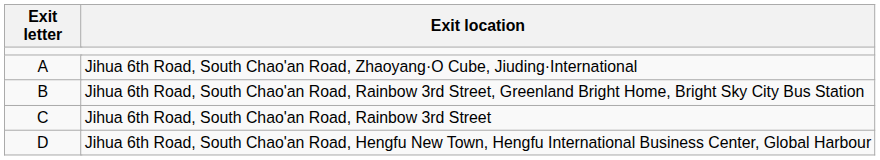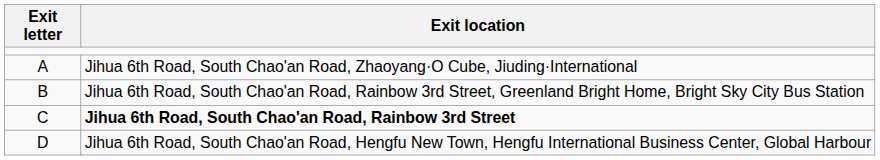(288, 117) normal -> (300, 117) bold
